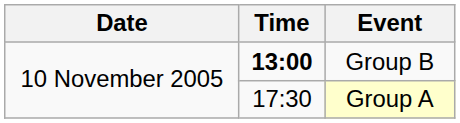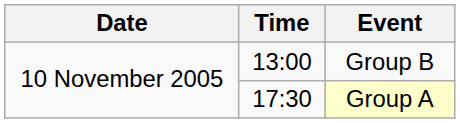(282, 61) bold -> (282, 61) normal
